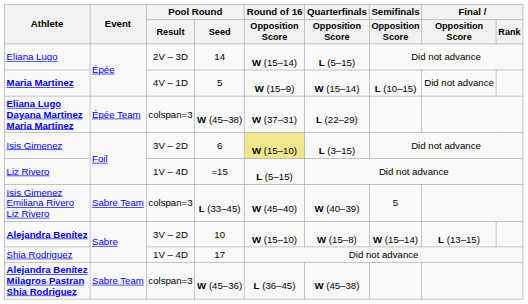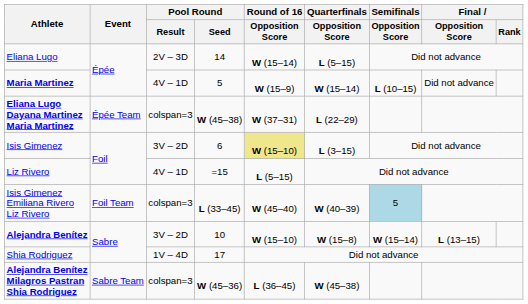(170, 172) 1V – 4D -> (170, 172) 4V – 1D
(118, 203) Sabre Team -> (113, 203) Foil Team
(396, 203) no background -> (396, 203) lightblue background
